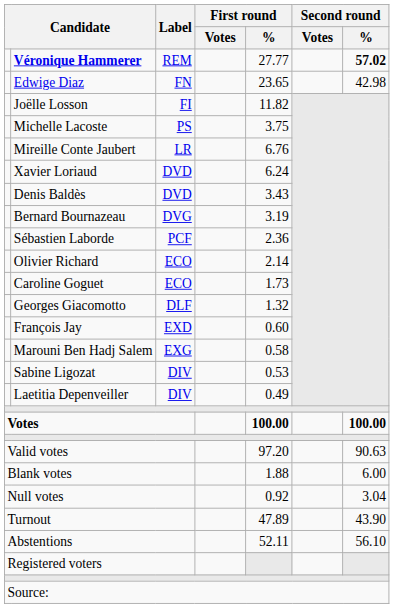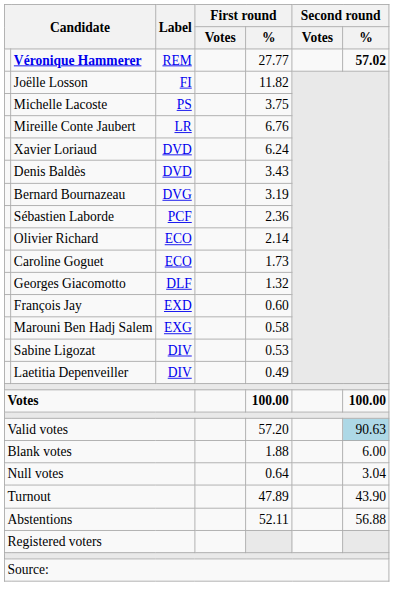- row: (49, 82)
(274, 452) 97.20 -> (274, 429) 57.20
(371, 452) no background -> (371, 429) lightblue background
(277, 496) 0.92 -> (277, 474) 0.64
(371, 541) 56.10 -> (371, 519) 56.88
